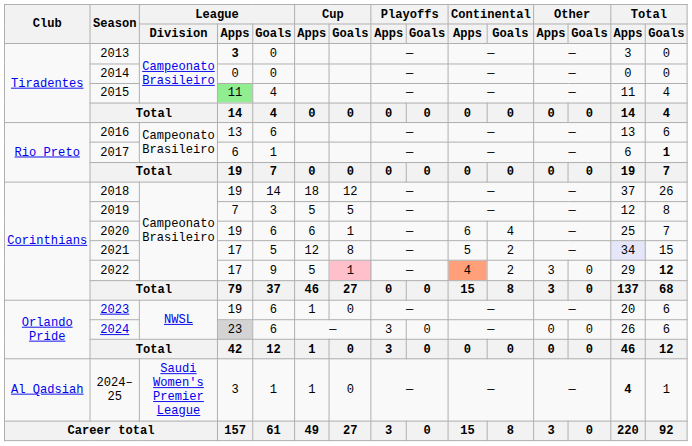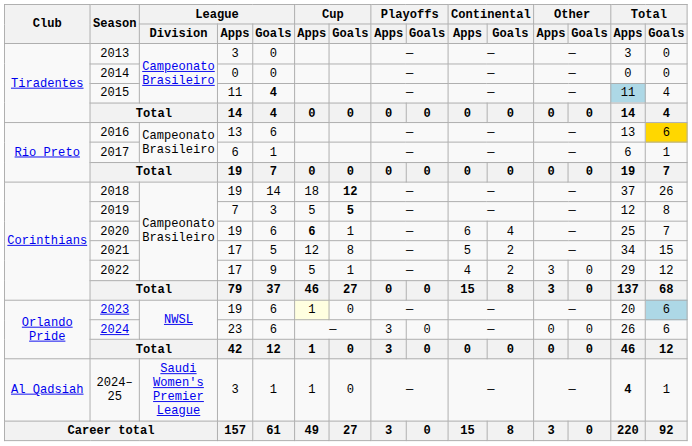(235, 54) bold -> (235, 54) normal
(235, 93) lightgreen background -> (235, 93) no background
(273, 93) normal -> (273, 93) bold
(628, 93) no background -> (628, 93) lightblue background
(666, 133) no background -> (666, 133) gold background
(666, 152) bold -> (666, 152) normal
(350, 192) normal -> (350, 192) bold
(350, 211) normal -> (350, 211) bold
(312, 231) normal -> (312, 231) bold
(628, 251) lavender background -> (628, 251) no background
(350, 270) pink background -> (350, 270) no background
(467, 270) lightsalmon background -> (467, 270) no background
(666, 270) bold -> (666, 270) normal
(312, 310) no background -> (312, 310) lightyellow background
(666, 310) no background -> (666, 310) lightblue background
(235, 330) lightgrey background -> (235, 330) no background
